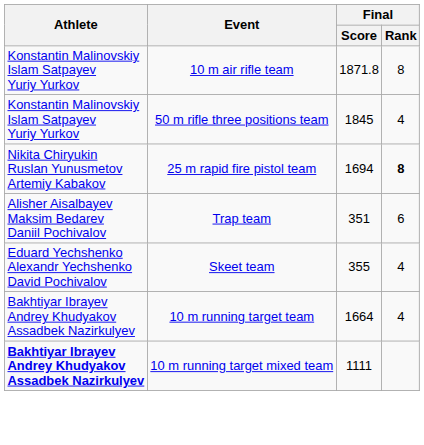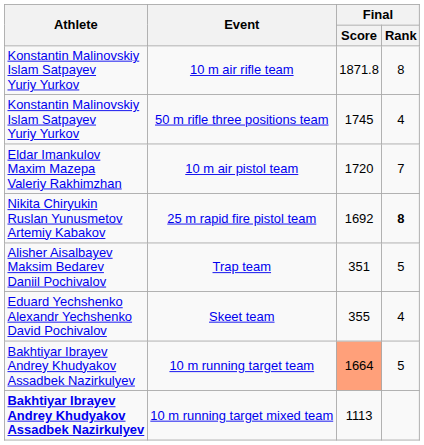(359, 120) 1845 -> (359, 120) 1745
+ row: (242, 169)
(359, 169) 1694 -> (359, 218) 1692
(401, 218) 6 -> (401, 268) 5
(359, 317) no background -> (359, 366) lightsalmon background
(401, 317) 4 -> (401, 366) 5
(359, 366) 1111 -> (359, 415) 1113
